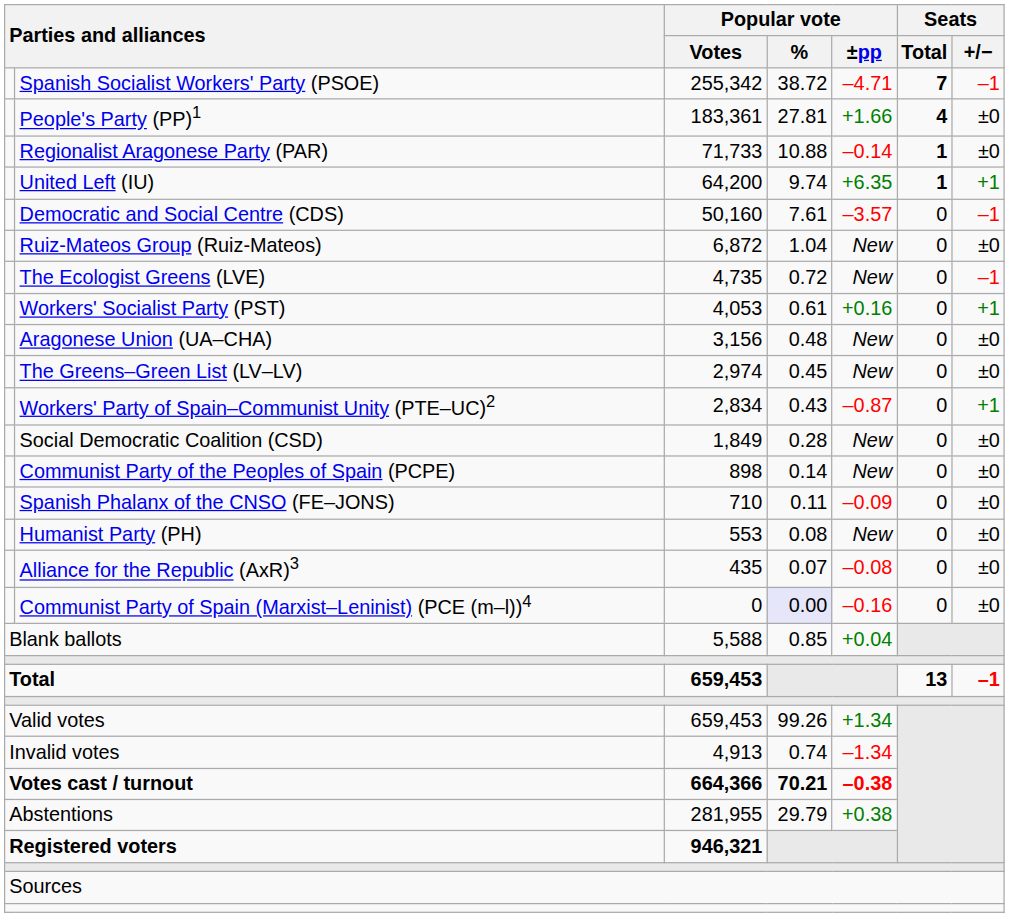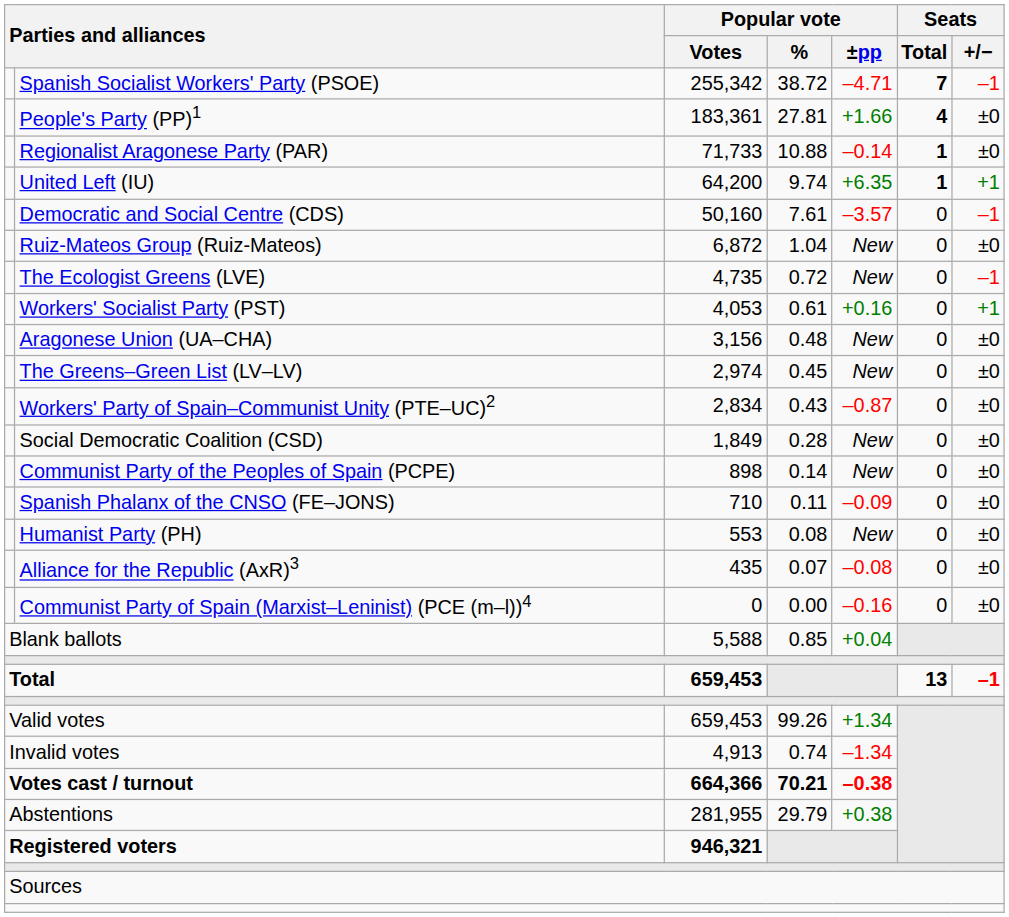(989, 405) +1 -> (989, 405) ±0
(808, 605) lavender background -> (808, 605) no background
